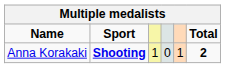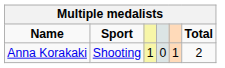(119, 53) bold -> (117, 53) normal
(203, 53) bold -> (199, 53) normal
